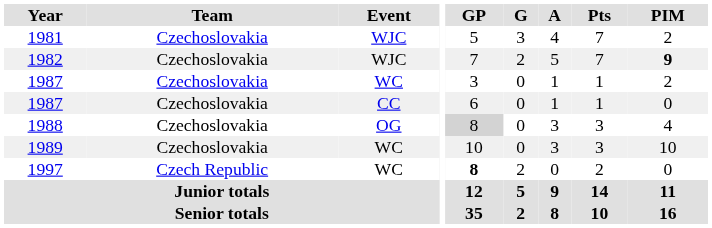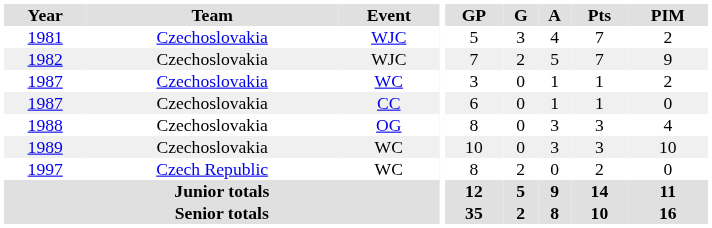(668, 58) bold -> (668, 58) normal
(474, 124) lightgrey background -> (474, 124) no background
(474, 168) bold -> (474, 168) normal
